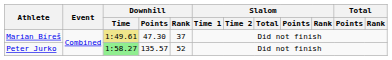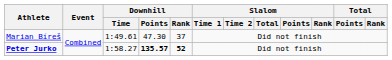(121, 36) khaki background -> (121, 36) no background
(31, 49) normal -> (31, 49) bold
(121, 49) lightgreen background -> (121, 49) no background
(154, 49) normal -> (154, 49) bold
(181, 49) normal -> (181, 49) bold
